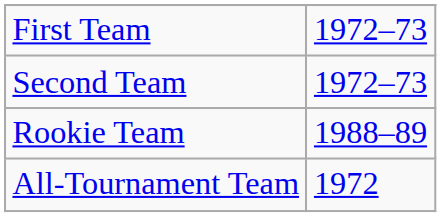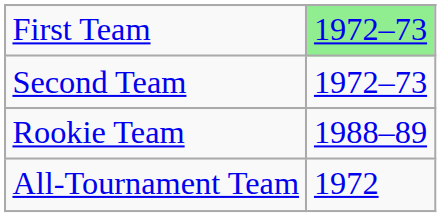(371, 30) no background -> (371, 30) lightgreen background
